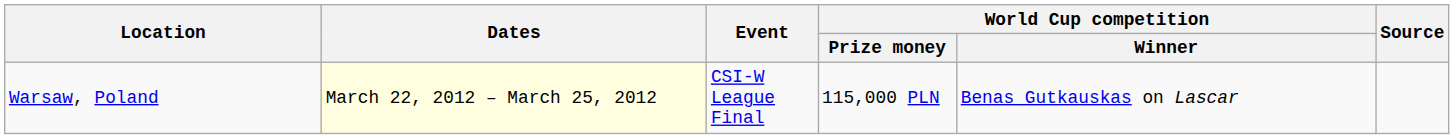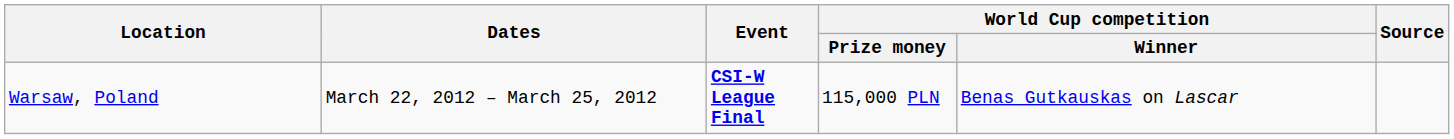(491, 98) lightyellow background -> (491, 98) no background
(743, 98) normal -> (743, 98) bold
